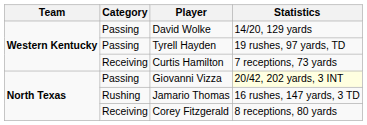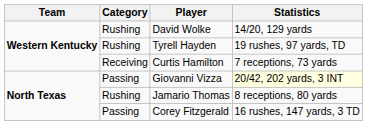(121, 29) Passing -> (121, 29) Rushing
(121, 46) Passing -> (121, 46) Rushing
(297, 95) 16 rushes, 147 yards, 3 TD -> (286, 95) 8 receptions, 80 yards
(125, 112) Receiving -> (121, 112) Passing
(286, 112) 8 receptions, 80 yards -> (297, 112) 16 rushes, 147 yards, 3 TD
